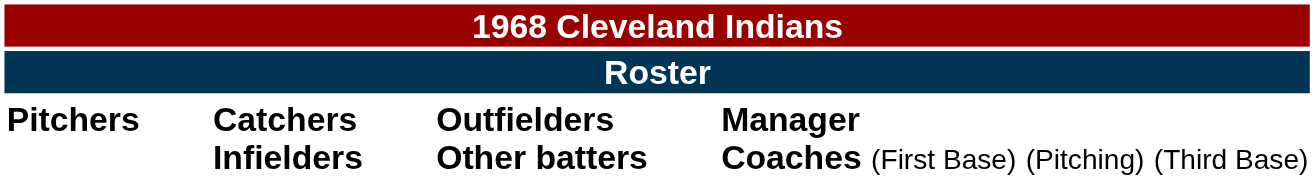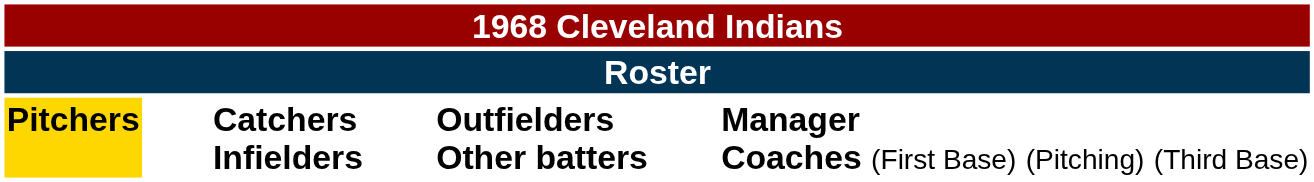(73, 119) no background -> (73, 119) gold background
